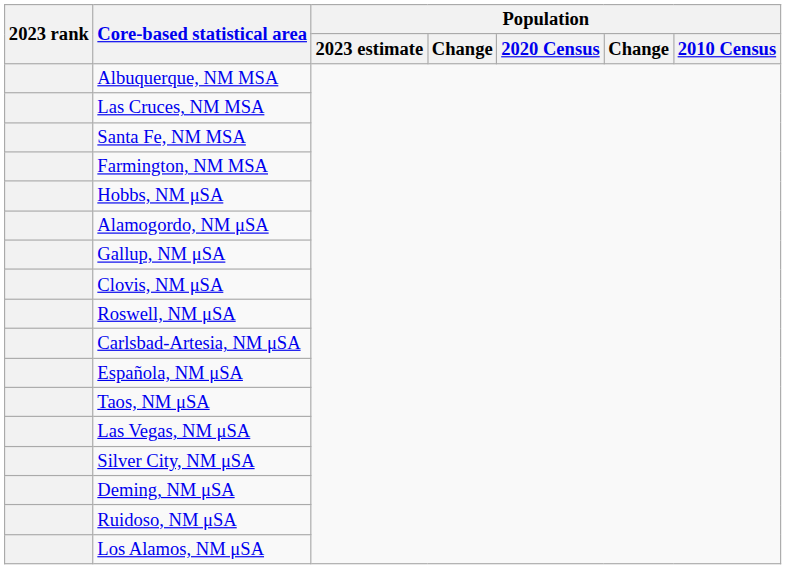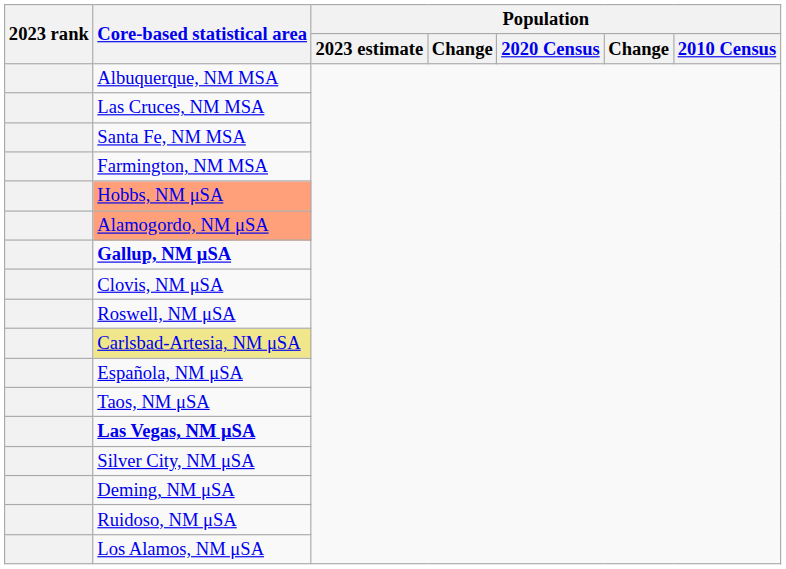(160, 195) no background -> (160, 195) lightsalmon background
(183, 225) no background -> (183, 225) lightsalmon background
(161, 254) normal -> (164, 254) bold
(199, 343) no background -> (199, 343) khaki background
(174, 431) normal -> (176, 431) bold
